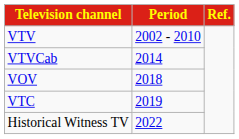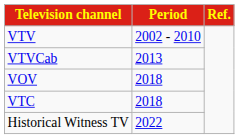(149, 58) 2014 -> (149, 58) 2013
(149, 101) 2019 -> (149, 101) 2018
